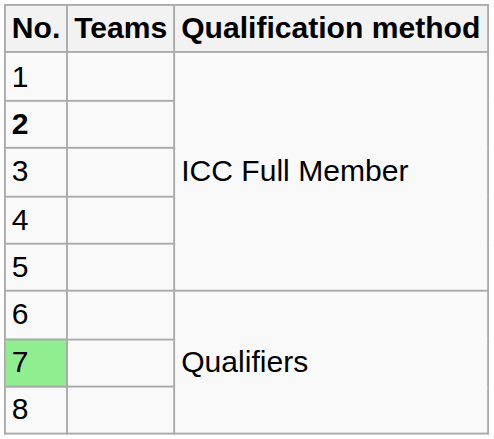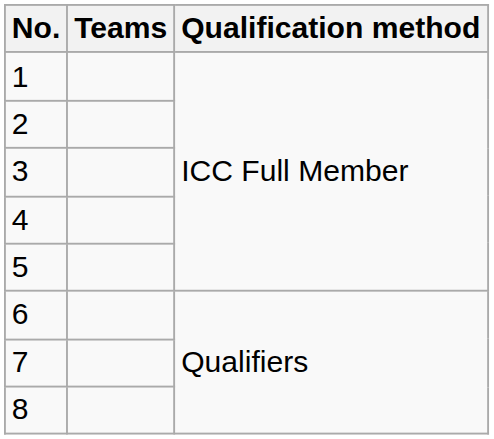(20, 123) bold -> (20, 123) normal
(20, 362) lightgreen background -> (20, 362) no background
